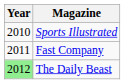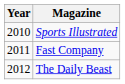(19, 69) lightgreen background -> (19, 69) no background
